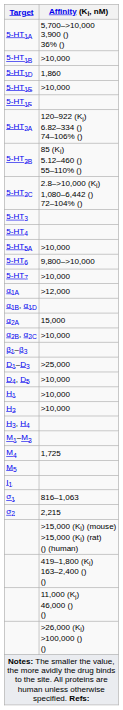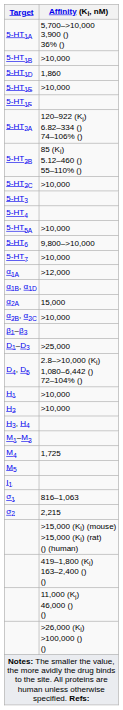(70, 193) 2.8–>10,000 (Ki) 1,080–6,442 () 72–104% () -> (55, 184) >10,000
(55, 379) >10,000 -> (70, 370) 2.8–>10,000 (Ki) 1,080–6,442 () 72–104% ()
